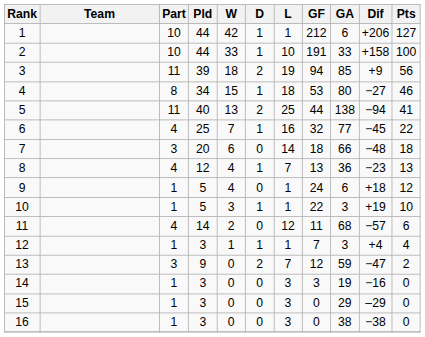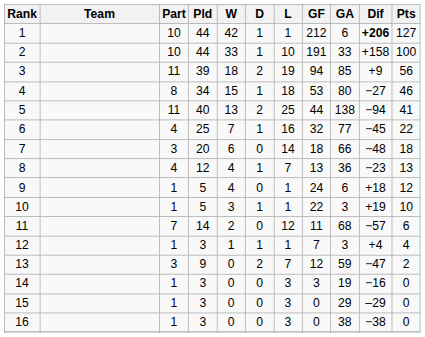(376, 33) normal -> (376, 33) bold
(174, 226) 4 -> (174, 226) 7
